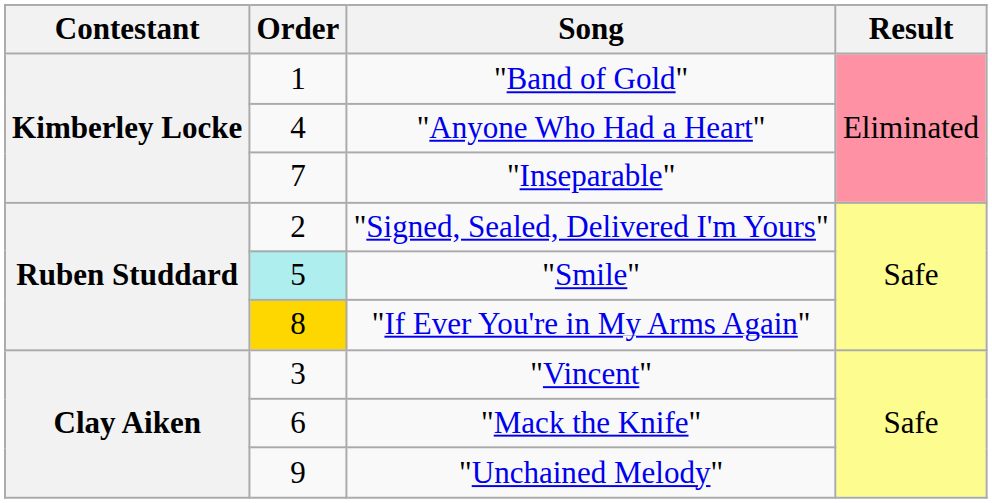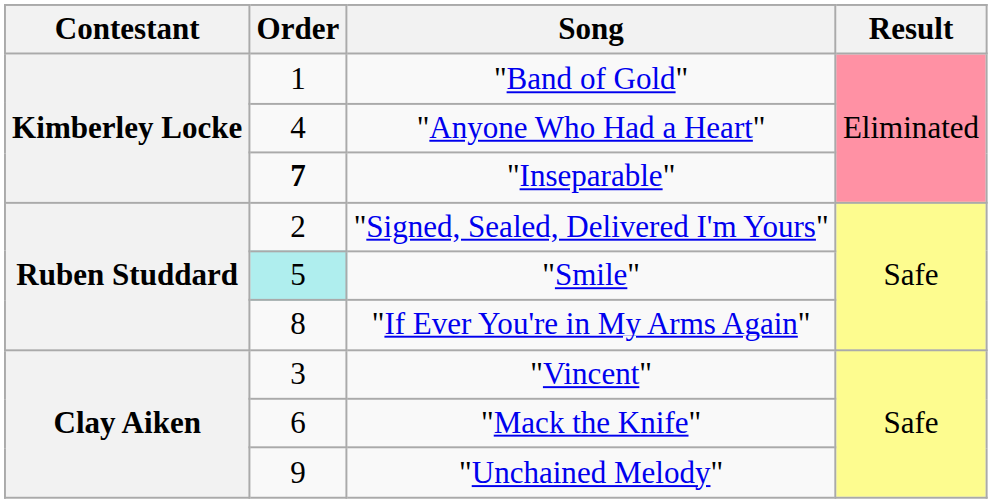(298, 176) normal -> (298, 176) bold
(298, 324) gold background -> (298, 324) no background
